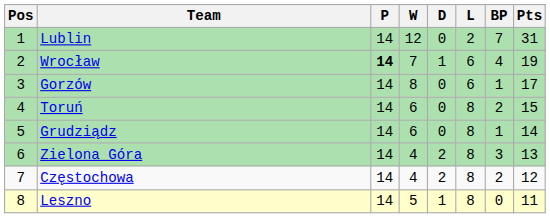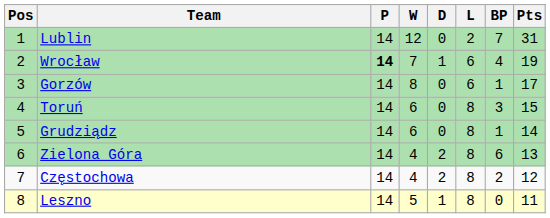(499, 108) 2 -> (499, 108) 3
(499, 155) 3 -> (499, 155) 6
